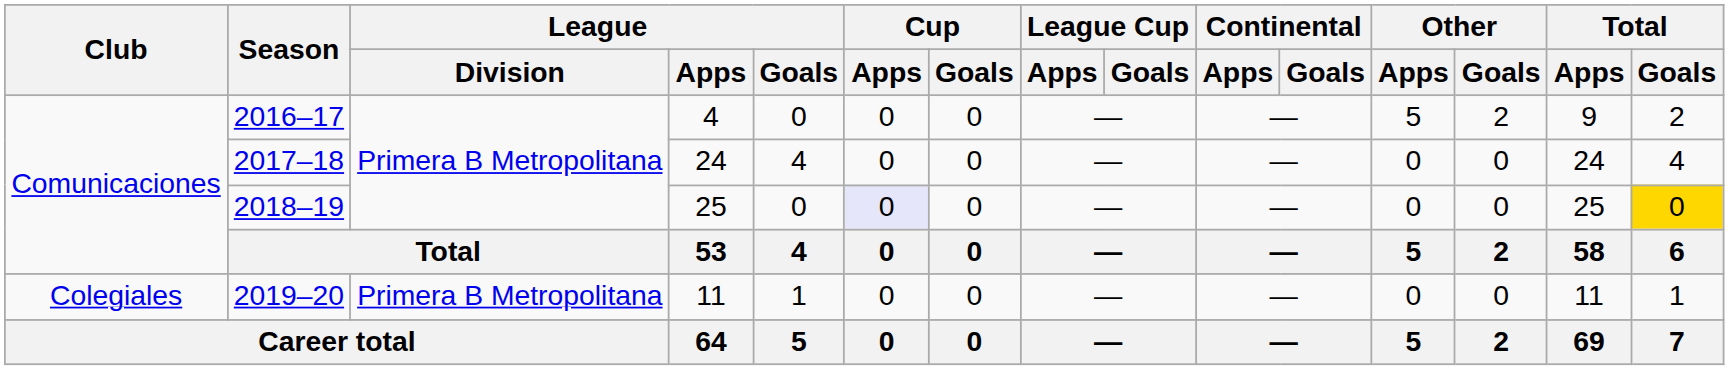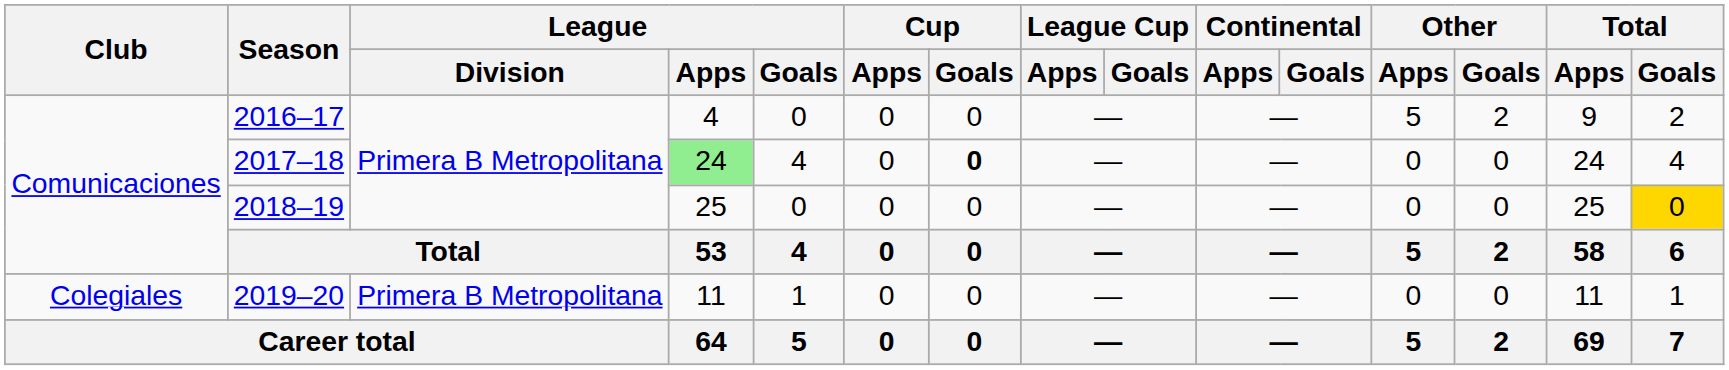(711, 161) no background -> (711, 161) lightgreen background
(974, 161) normal -> (974, 161) bold
(887, 206) lavender background -> (887, 206) no background
